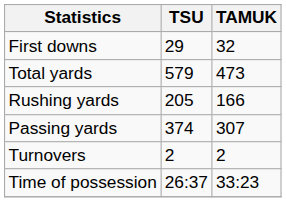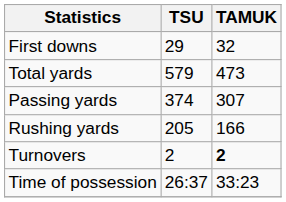rows swapped: (64, 100) <-> (63, 127)
(221, 155) normal -> (221, 155) bold
